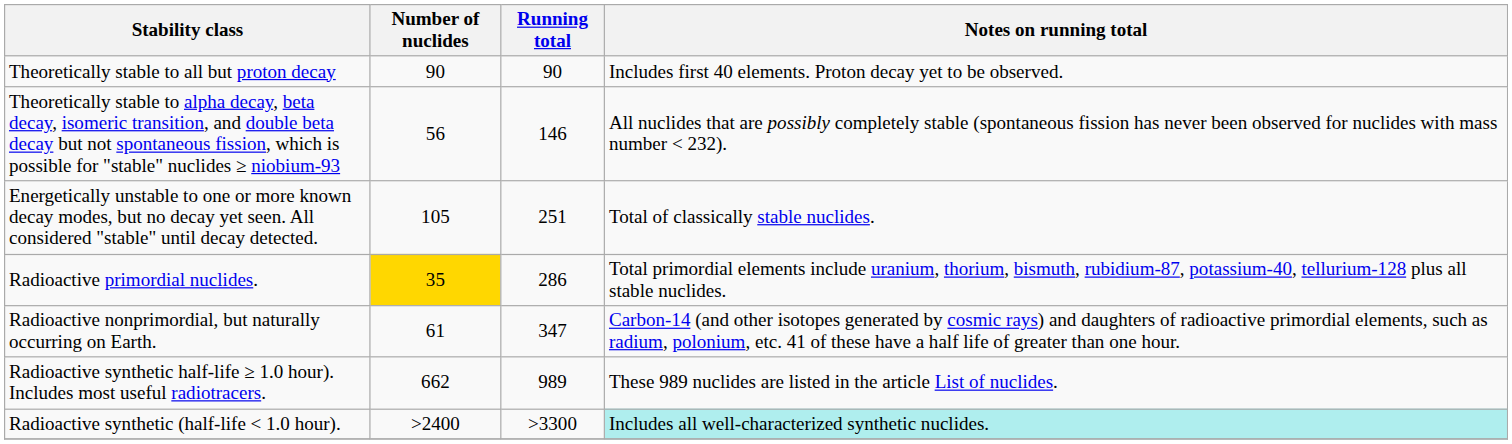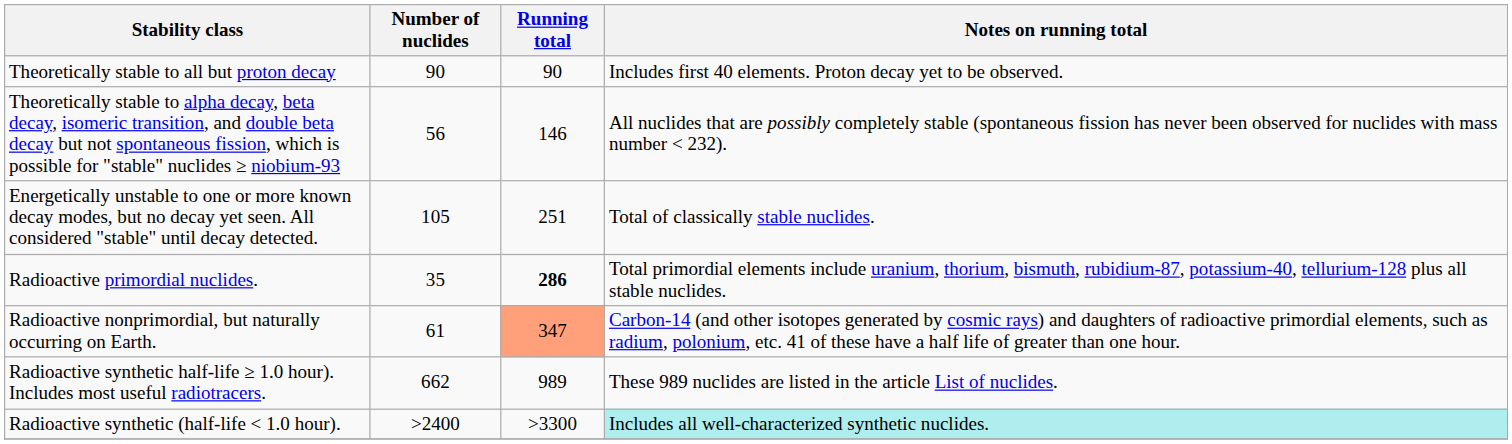(435, 279) gold background -> (435, 279) no background
(552, 279) normal -> (552, 279) bold
(552, 331) no background -> (552, 331) lightsalmon background
